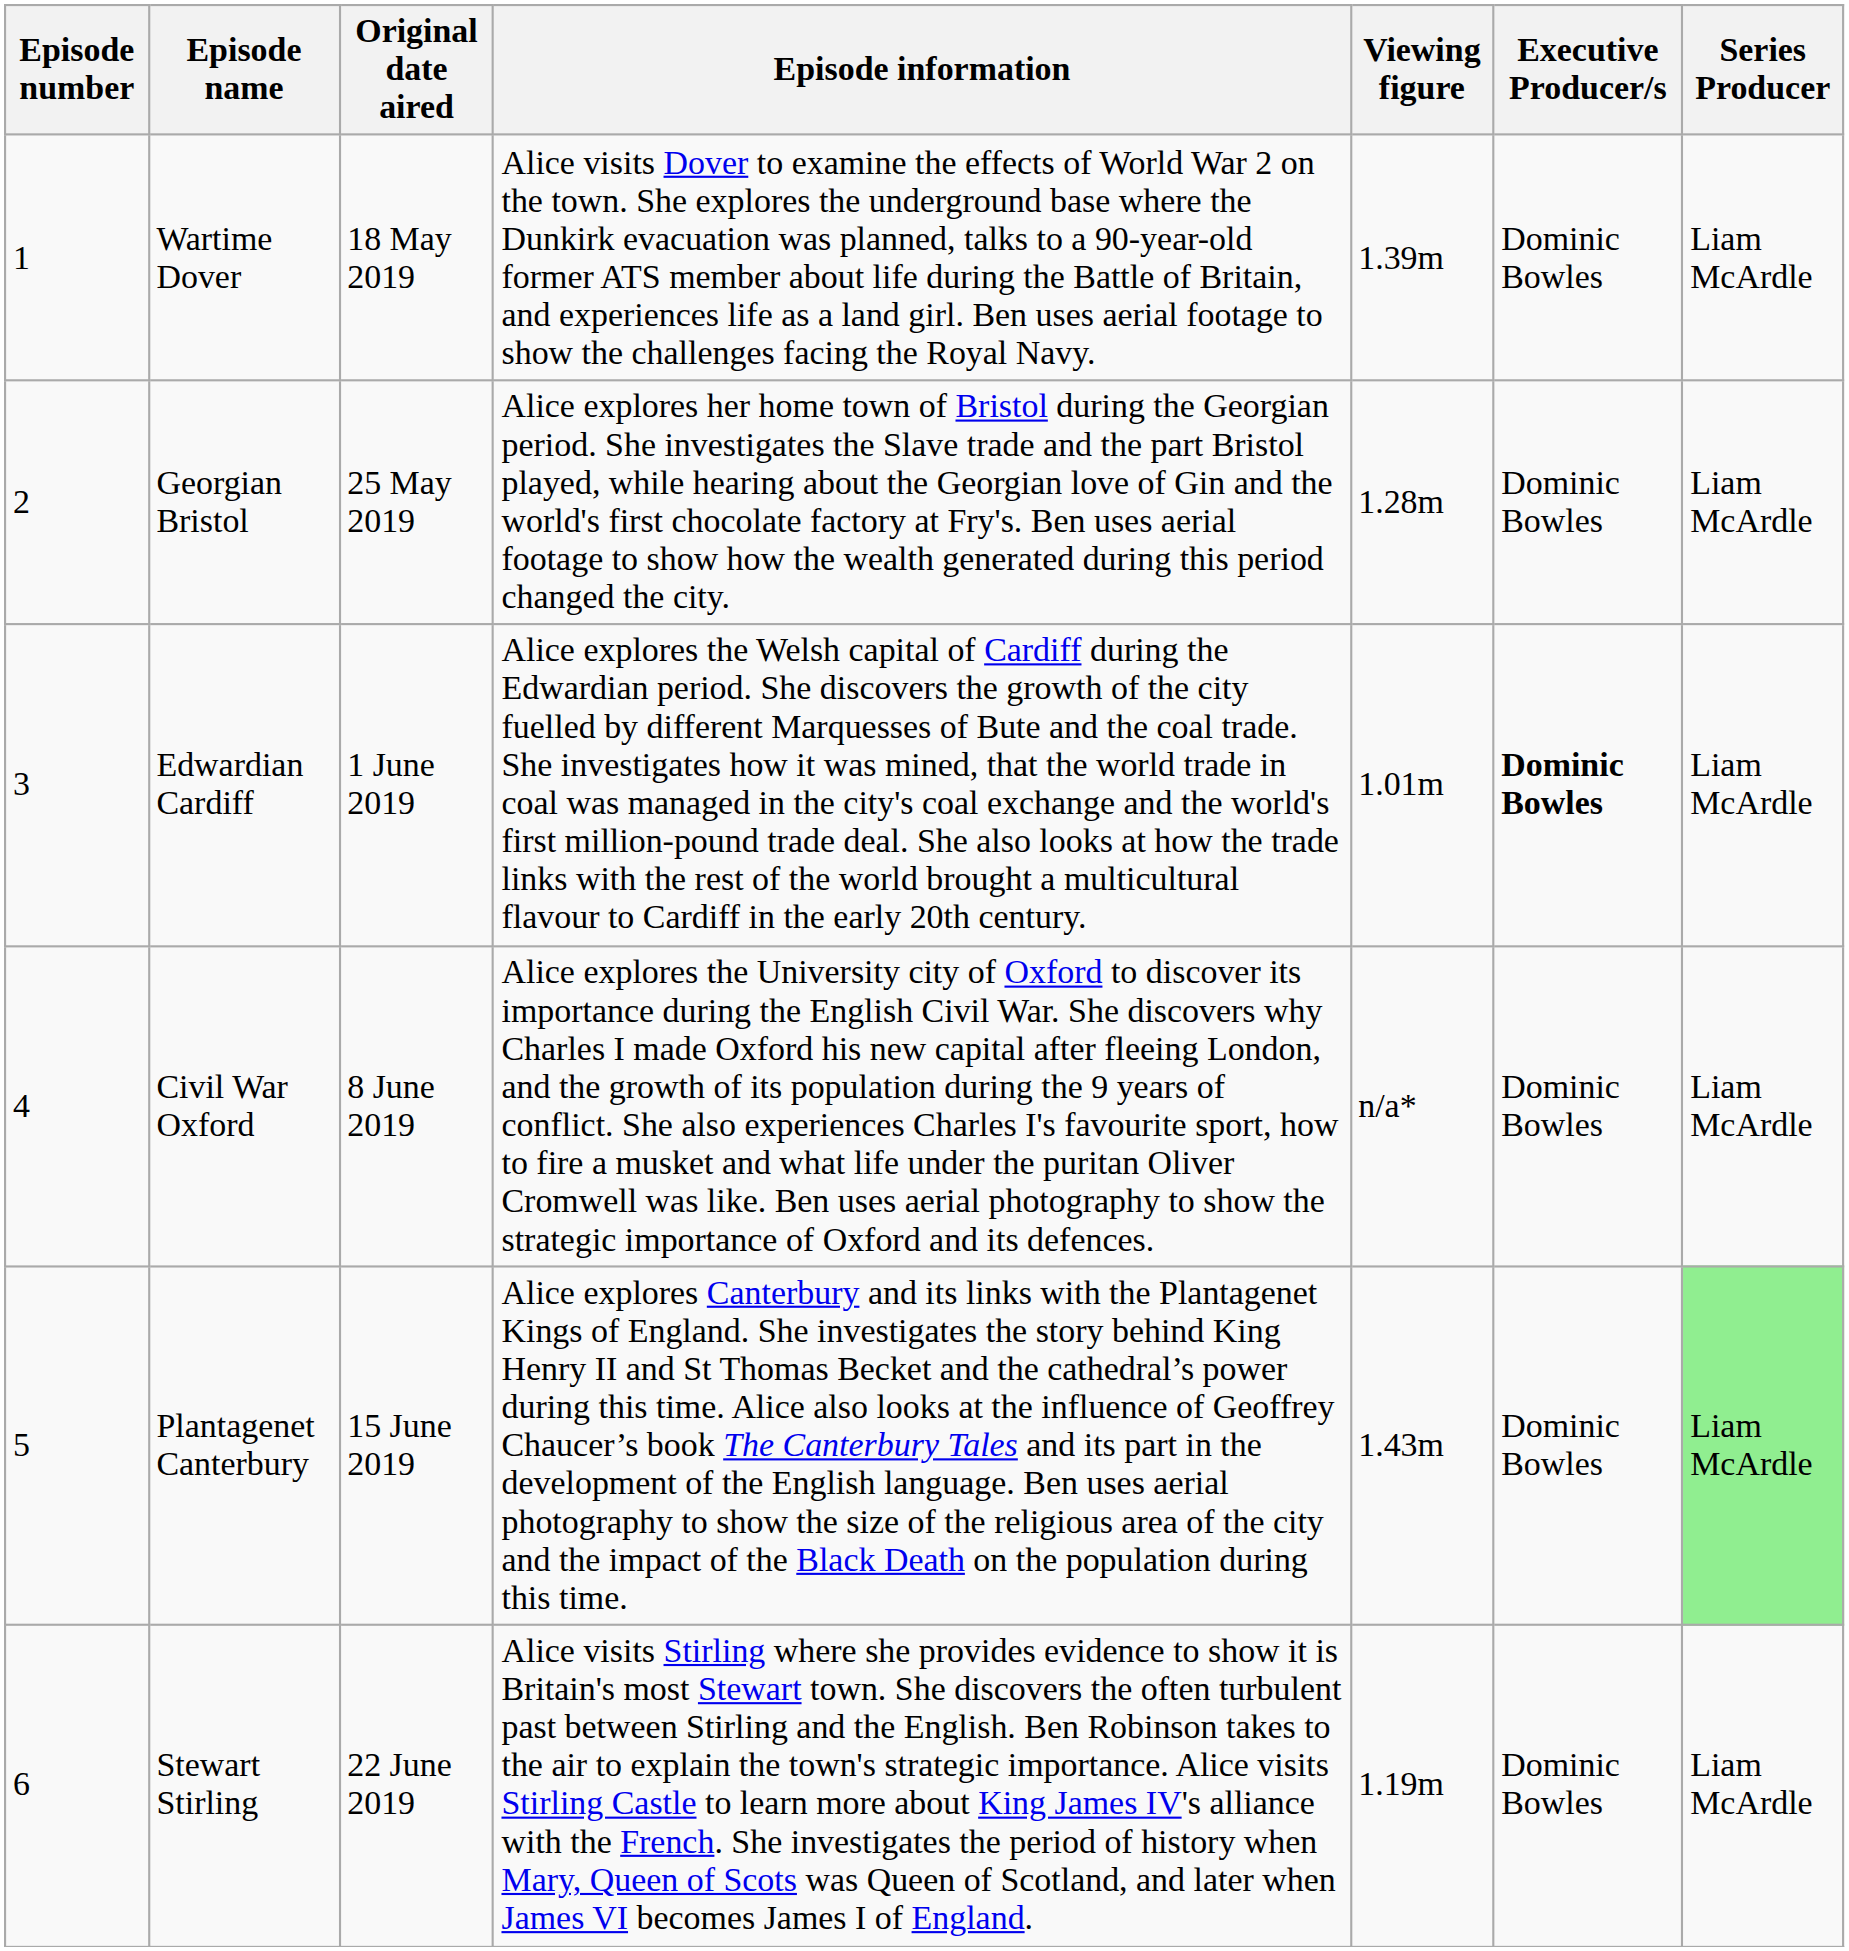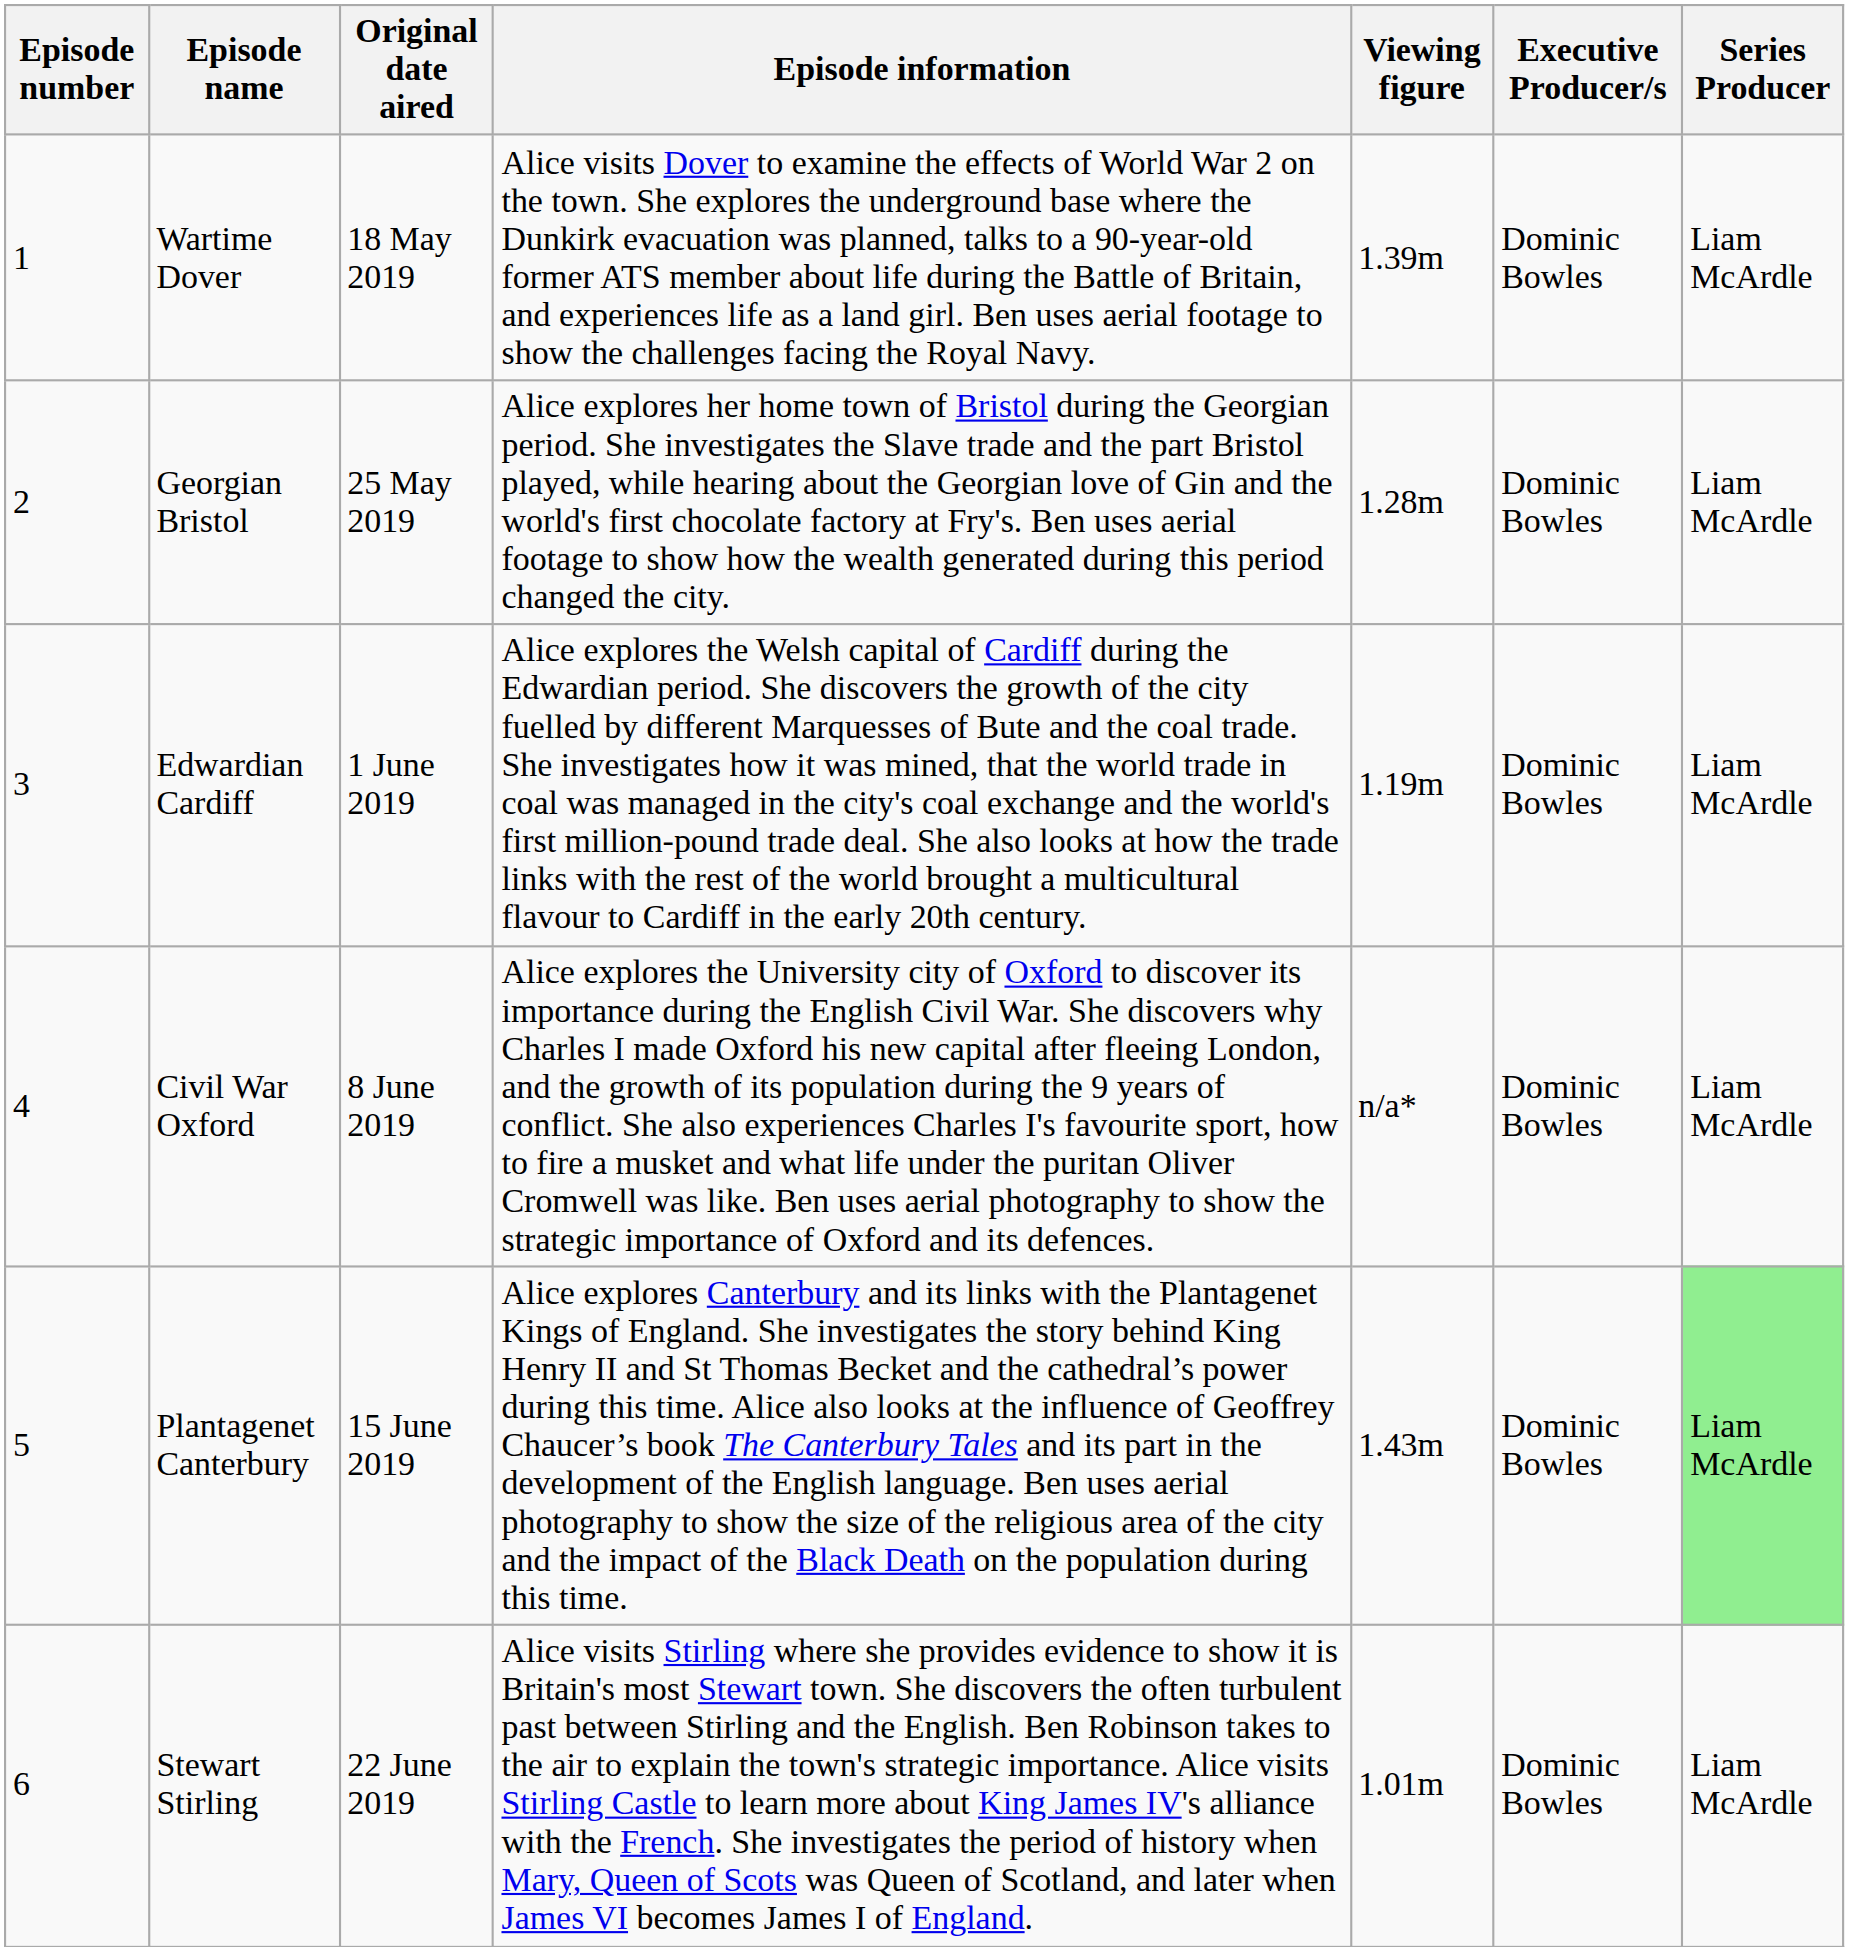(1401, 784) 1.01m -> (1401, 784) 1.19m
(1562, 784) bold -> (1561, 784) normal
(1401, 1785) 1.19m -> (1401, 1785) 1.01m
